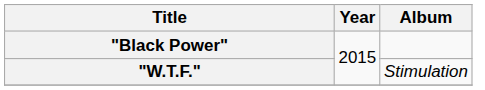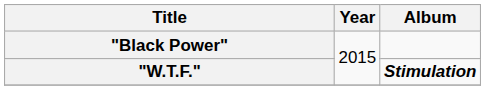(426, 71) normal -> (430, 71) bold
